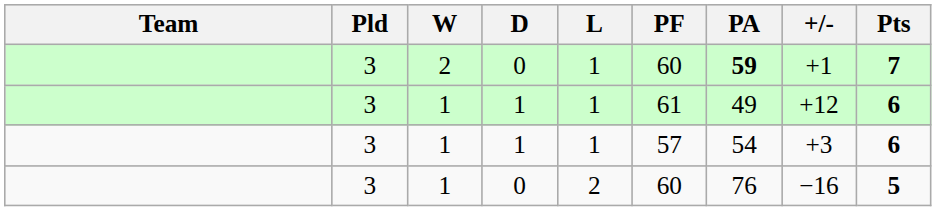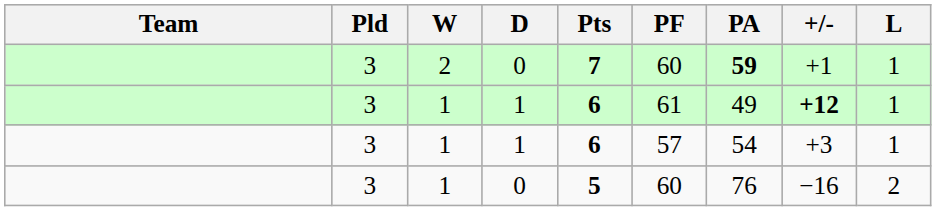columns swapped: (594, 24) <-> (894, 24)
(819, 104) normal -> (819, 104) bold
